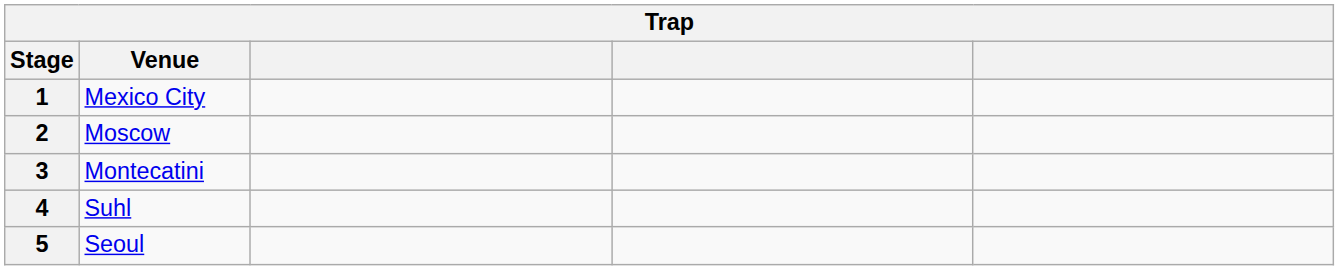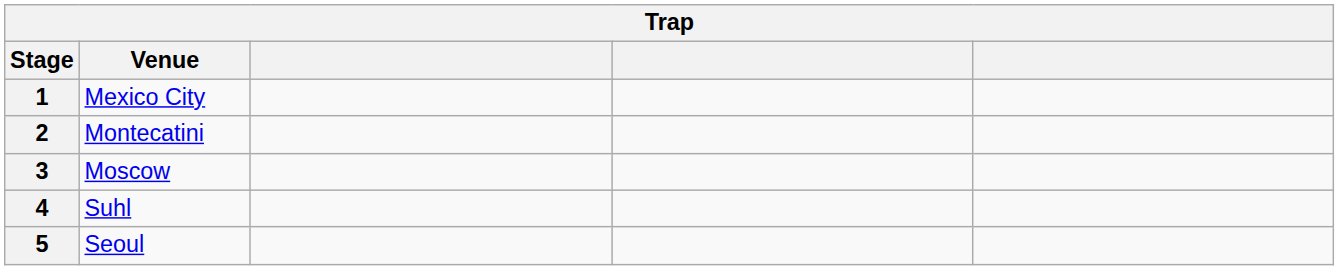(127, 134) Moscow -> (144, 134) Montecatini
(144, 171) Montecatini -> (127, 171) Moscow
